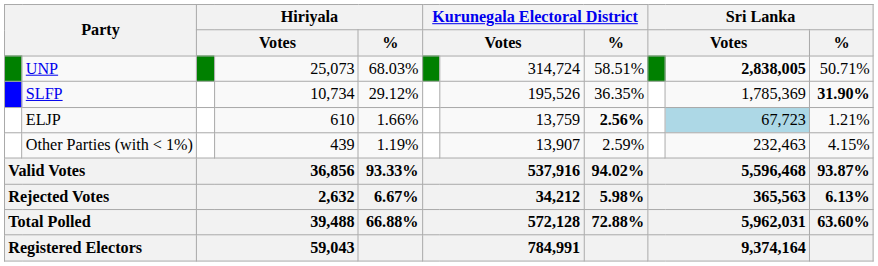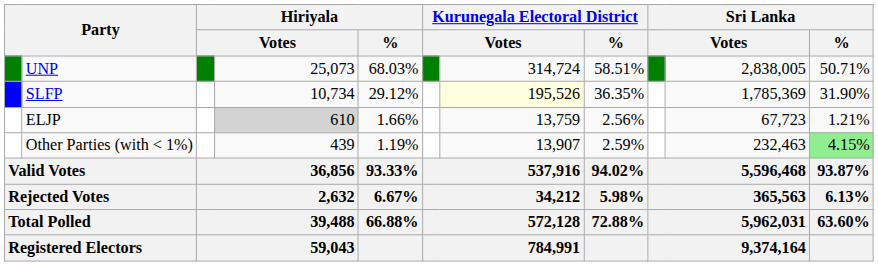(773, 68) bold -> (773, 68) normal
(554, 94) no background -> (554, 94) lightyellow background
(843, 94) bold -> (845, 94) normal
(342, 119) no background -> (342, 119) lightgrey background
(622, 119) bold -> (623, 119) normal
(784, 119) lightblue background -> (784, 119) no background
(849, 145) no background -> (849, 145) lightgreen background
